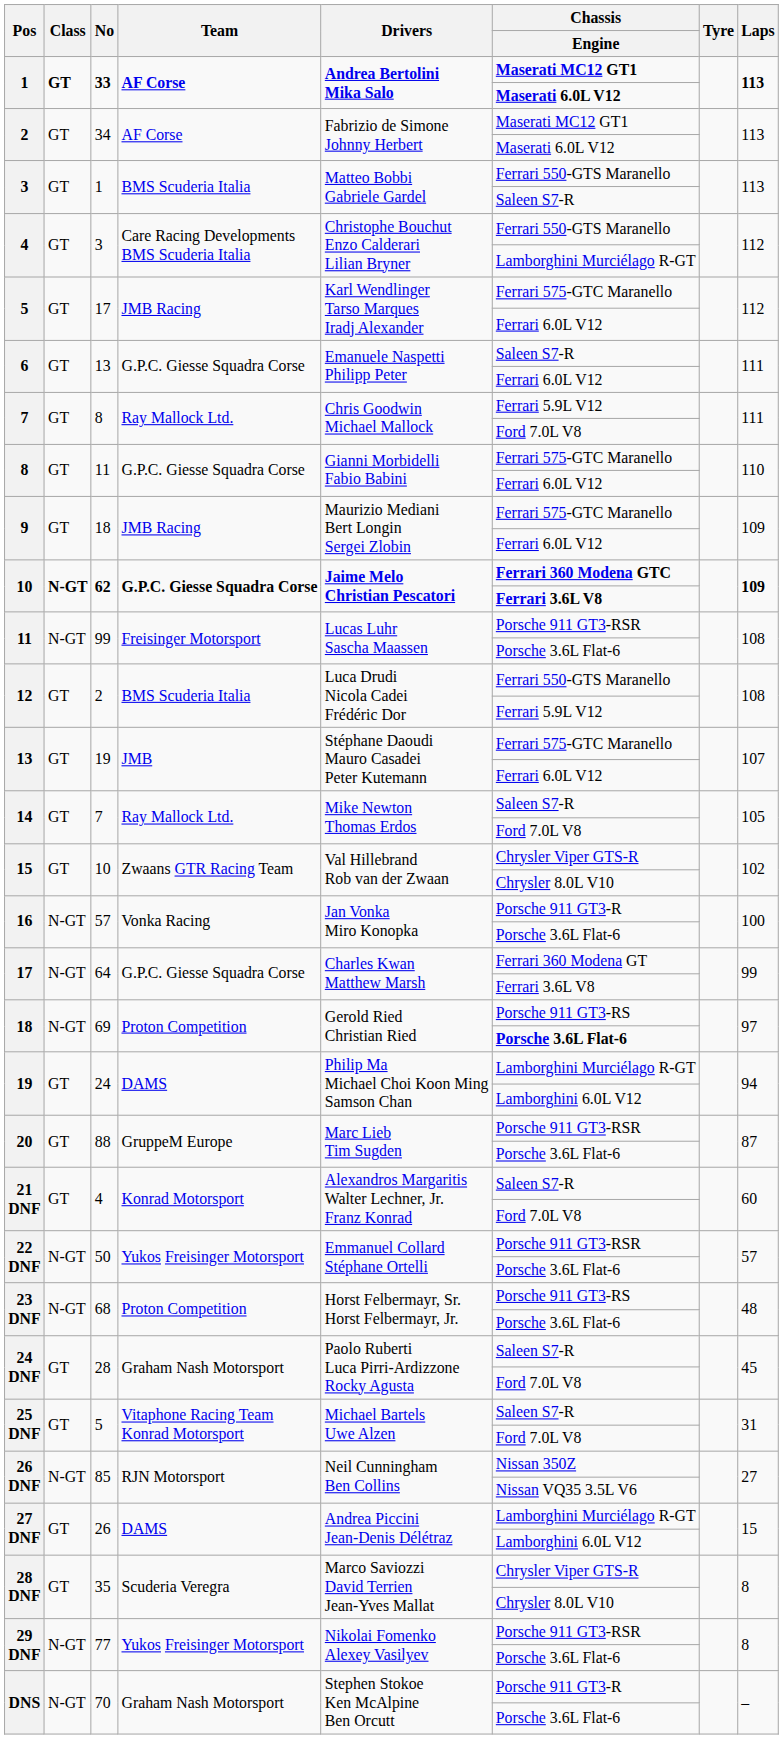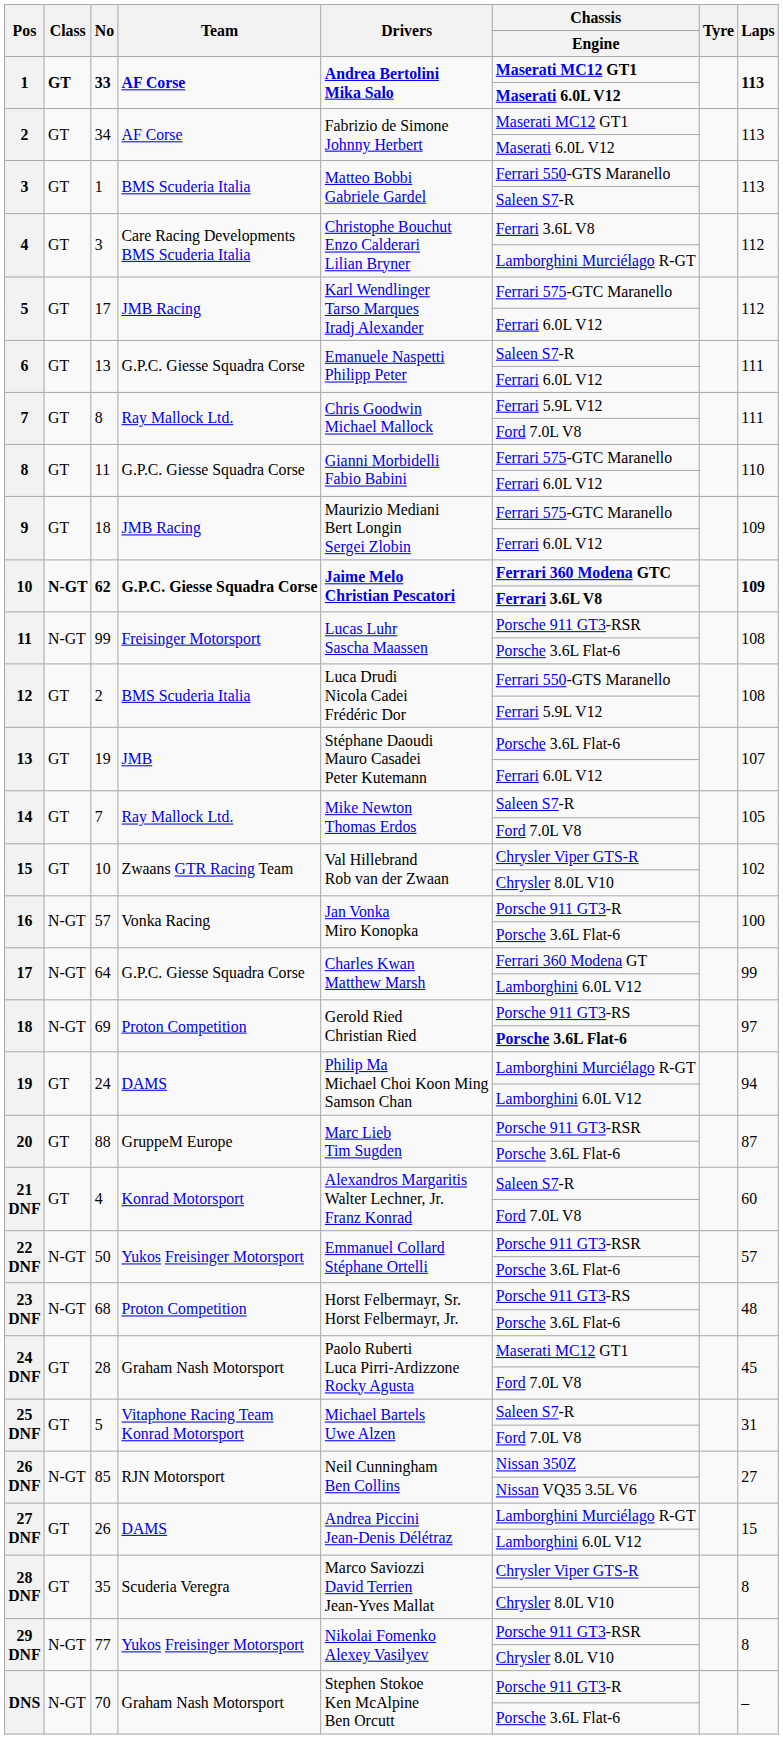(583, 229) Ferrari 550-GTS Maranello -> (545, 229) Ferrari 3.6L V8
(584, 743) Ferrari 575-GTC Maranello -> (558, 743) Porsche 3.6L Flat-6
(545, 986) Ferrari 3.6L V8 -> (569, 986) Lamborghini 6.0L V12
(535, 1351) Saleen S7-R -> (562, 1351) Maserati MC12 GT1
(558, 1657) Porsche 3.6L Flat-6 -> (555, 1657) Chrysler 8.0L V10
